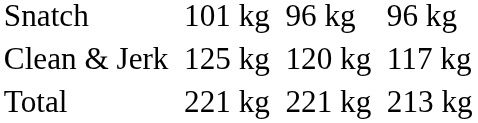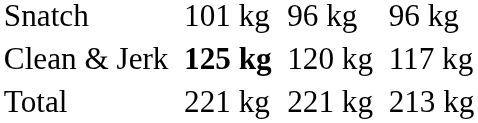(227, 58) normal -> (228, 58) bold
